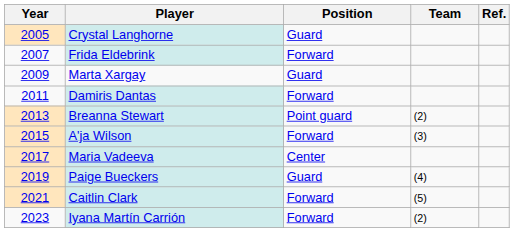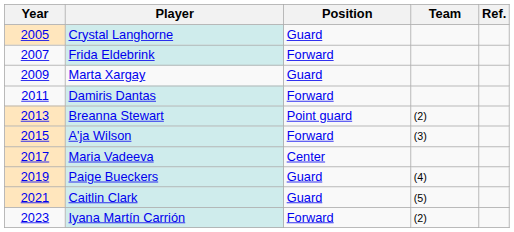(310, 197) Forward -> (304, 197) Guard
